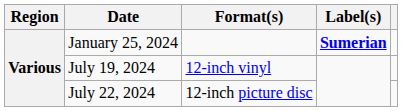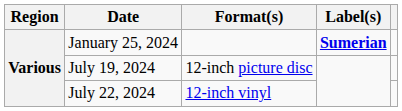(228, 67) 12-inch vinyl -> (249, 67) 12-inch picture disc
(249, 93) 12-inch picture disc -> (228, 93) 12-inch vinyl
